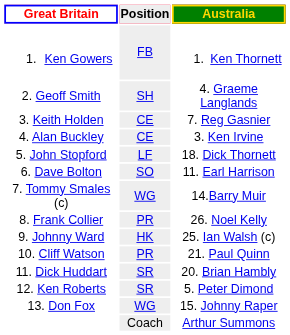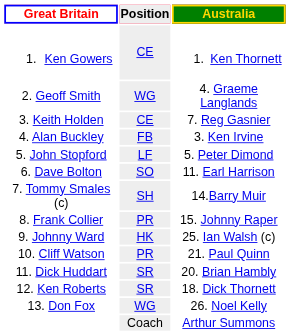(145, 52) FB -> (145, 52) CE
(145, 96) SH -> (145, 96) WG
(145, 137) CE -> (145, 137) FB
(229, 154) 18. Dick Thornett -> (229, 154) 5. Peter Dimond
(145, 195) WG -> (145, 195) SH
(229, 220) 26. Noel Kelly -> (229, 220) 15. Johnny Raper
(229, 288) 5. Peter Dimond -> (229, 288) 18. Dick Thornett
(229, 306) 15. Johnny Raper -> (229, 306) 26. Noel Kelly
